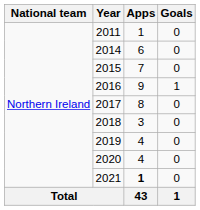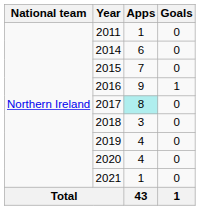(141, 104) no background -> (141, 104) paleturquoise background
(141, 178) bold -> (141, 178) normal
